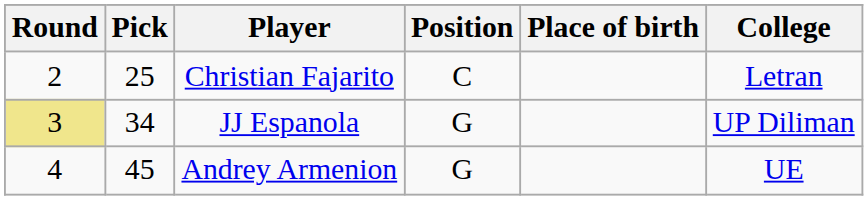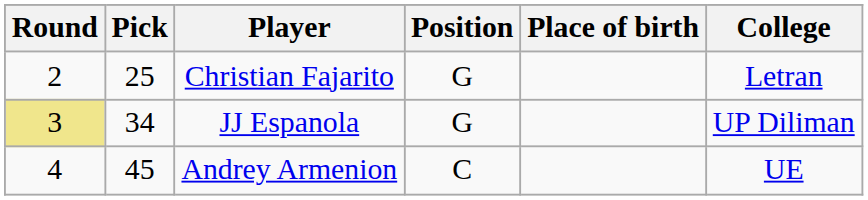(462, 75) C -> (462, 75) G
(462, 169) G -> (462, 169) C
